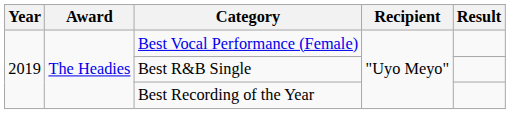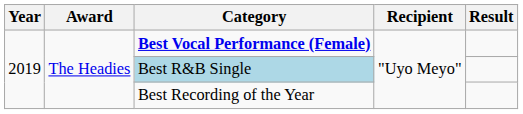(248, 43) normal -> (254, 43) bold
(195, 69) no background -> (195, 69) lightblue background
